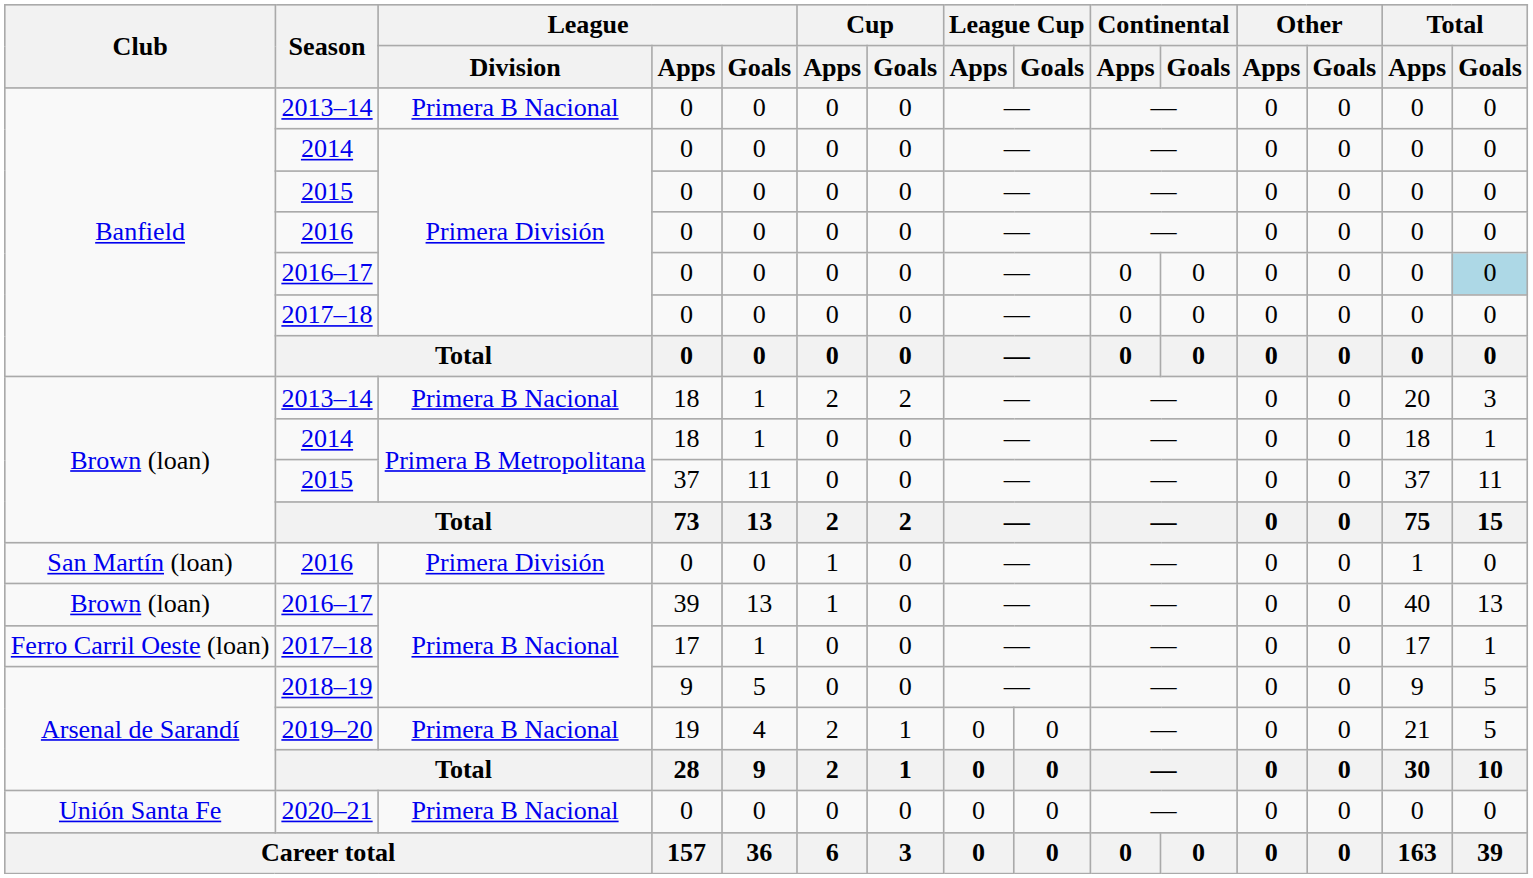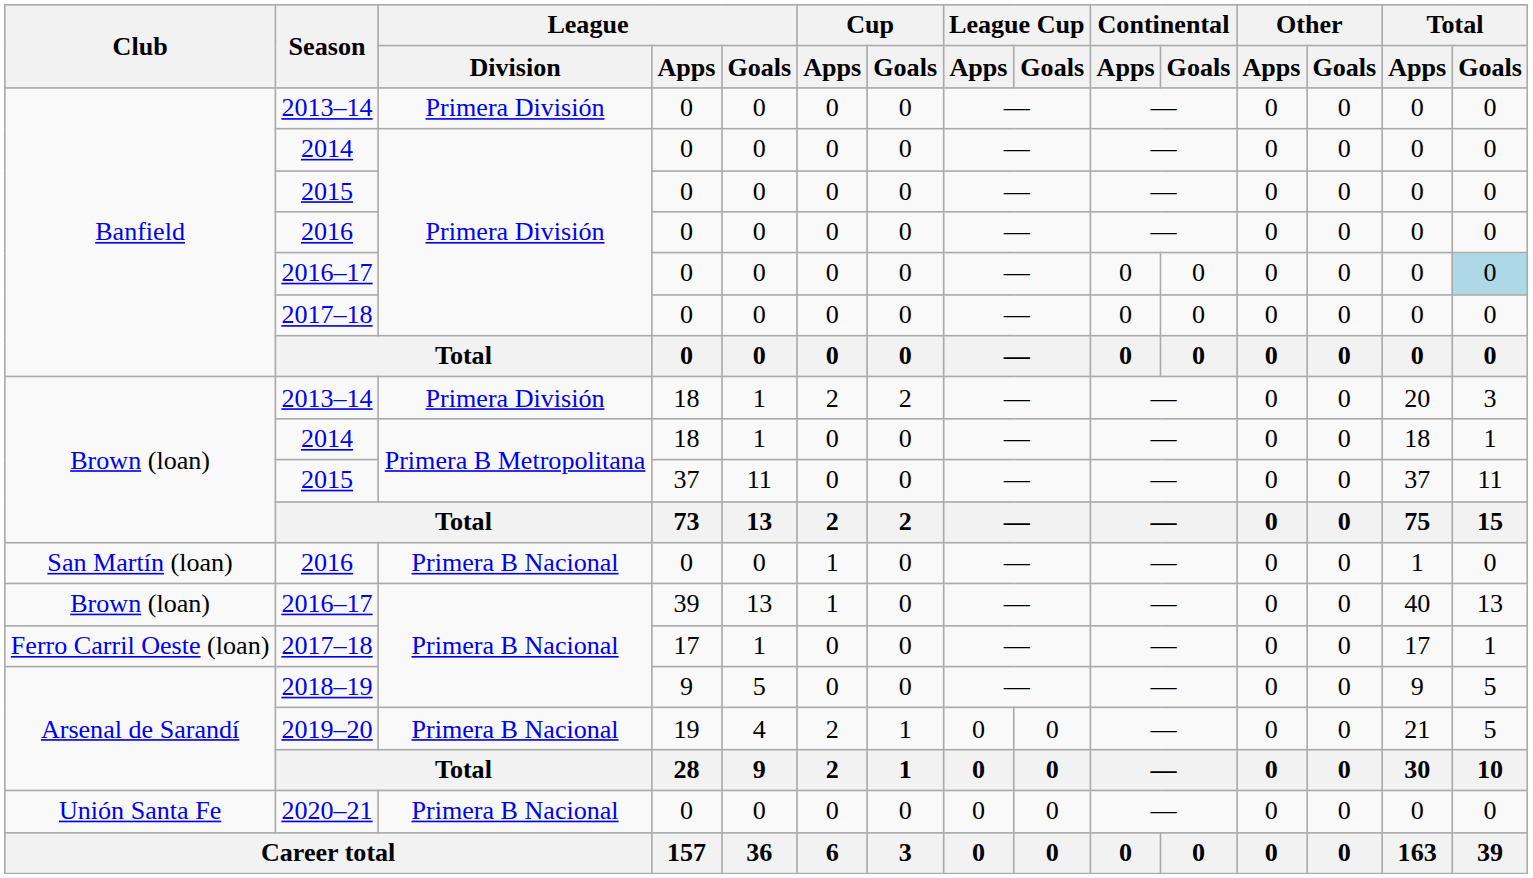(515, 107) Primera B Nacional -> (515, 107) Primera División
(515, 397) Primera B Nacional -> (515, 397) Primera División
(515, 562) Primera División -> (515, 562) Primera B Nacional
